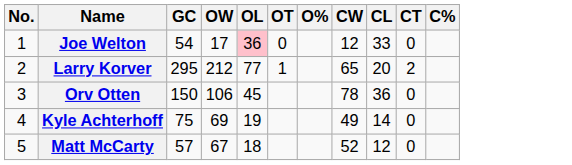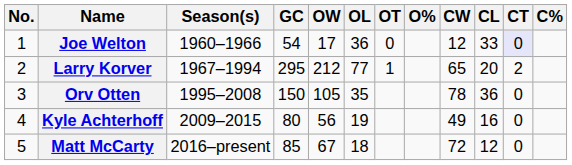+ column: (220, 17)
(252, 43) pink background -> (360, 43) no background
(411, 43) no background -> (518, 43) lavender background
(219, 95) 106 -> (327, 95) 105
(252, 95) 45 -> (360, 95) 35
(184, 120) 75 -> (291, 120) 80
(219, 120) 69 -> (327, 120) 56
(382, 120) 14 -> (489, 120) 16
(184, 146) 57 -> (291, 146) 85
(350, 146) 52 -> (457, 146) 72
